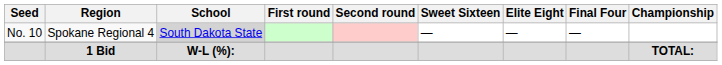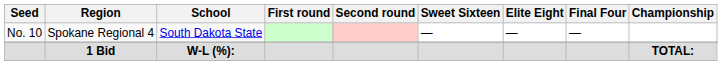(211, 32) lightgrey background -> (211, 32) no background
